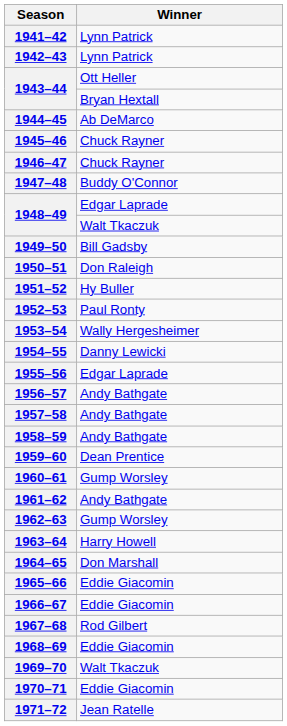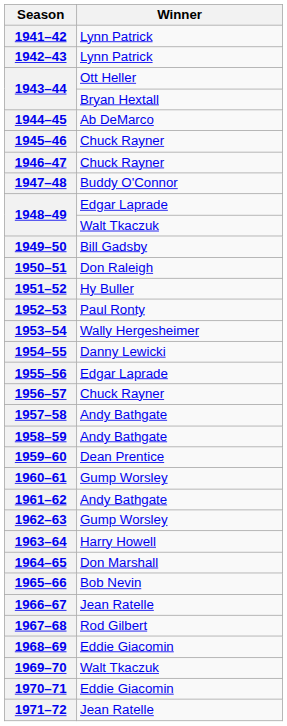(124, 394) Andy Bathgate -> (122, 394) Chuck Rayner
(127, 583) Eddie Giacomin -> (111, 583) Bob Nevin
(127, 604) Eddie Giacomin -> (117, 604) Jean Ratelle
